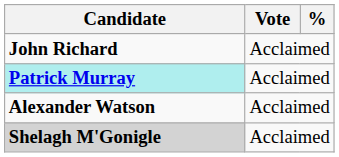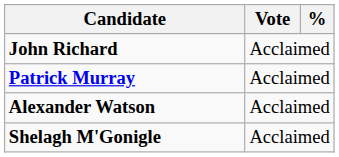(72, 78) paleturquoise background -> (72, 78) no background
(85, 136) lightgrey background -> (85, 136) no background
